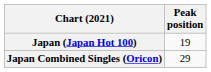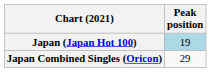(185, 42) no background -> (185, 42) lightblue background
